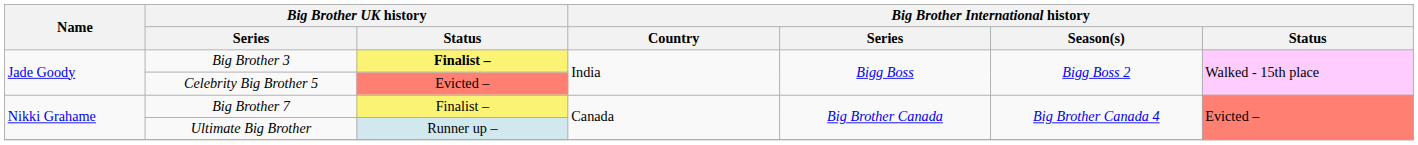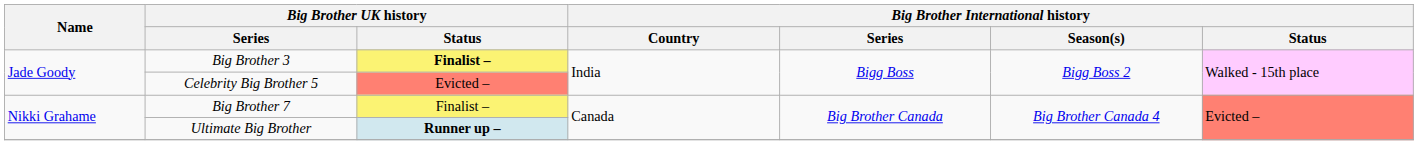(462, 128) normal -> (462, 128) bold
